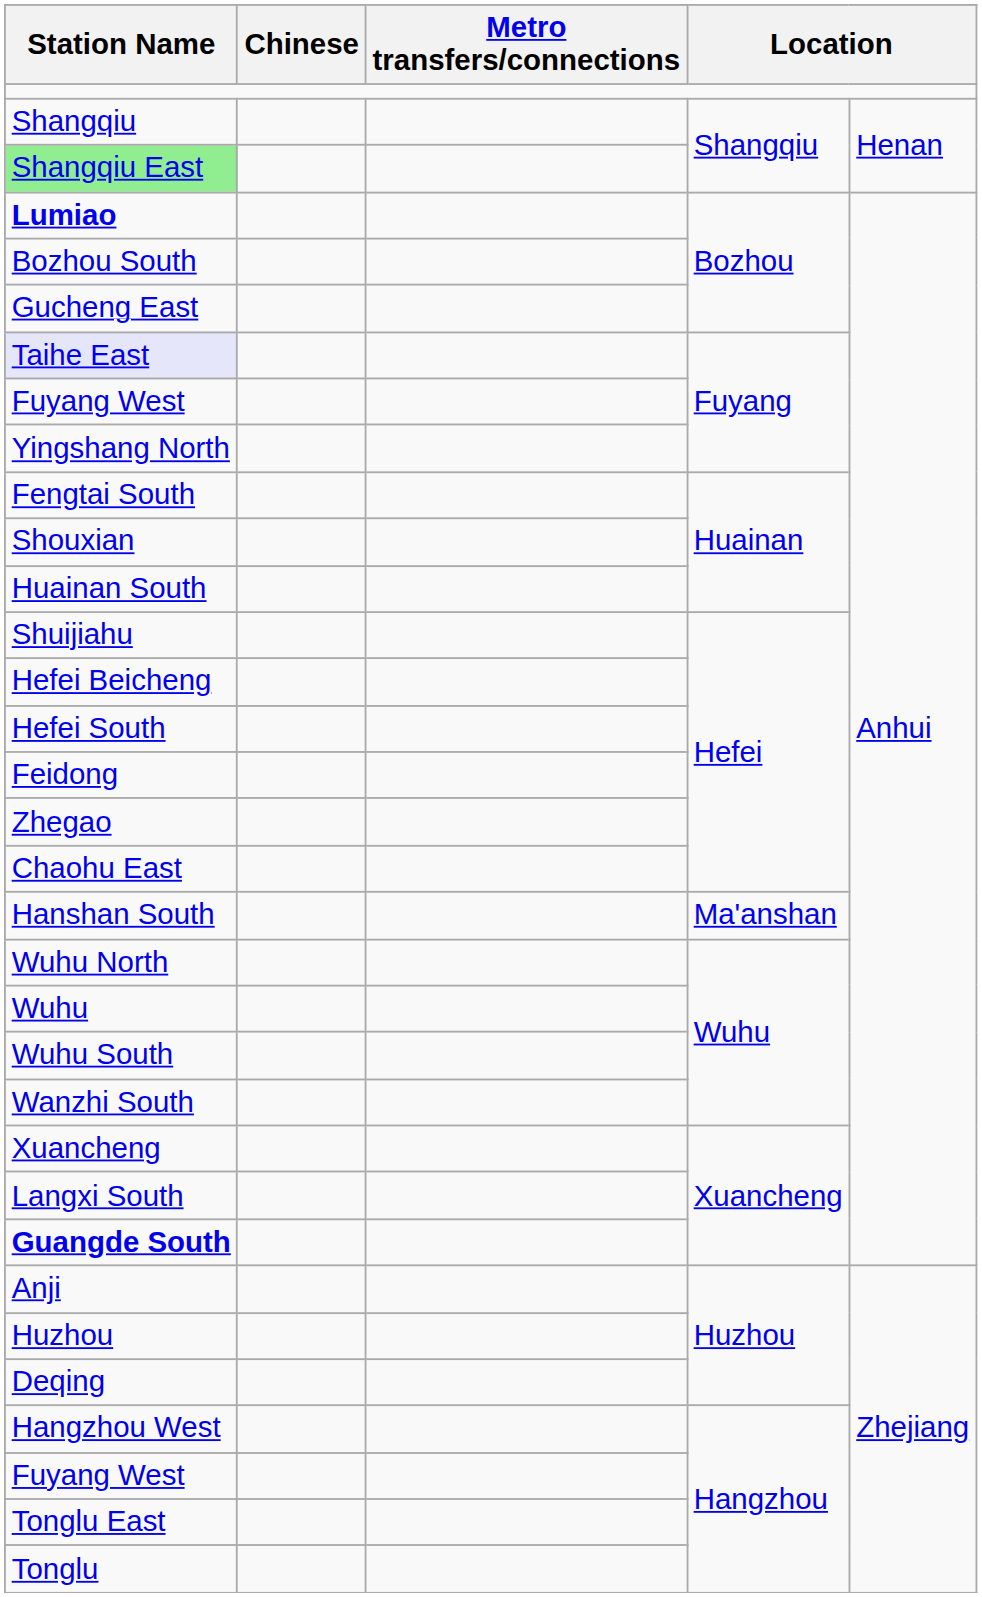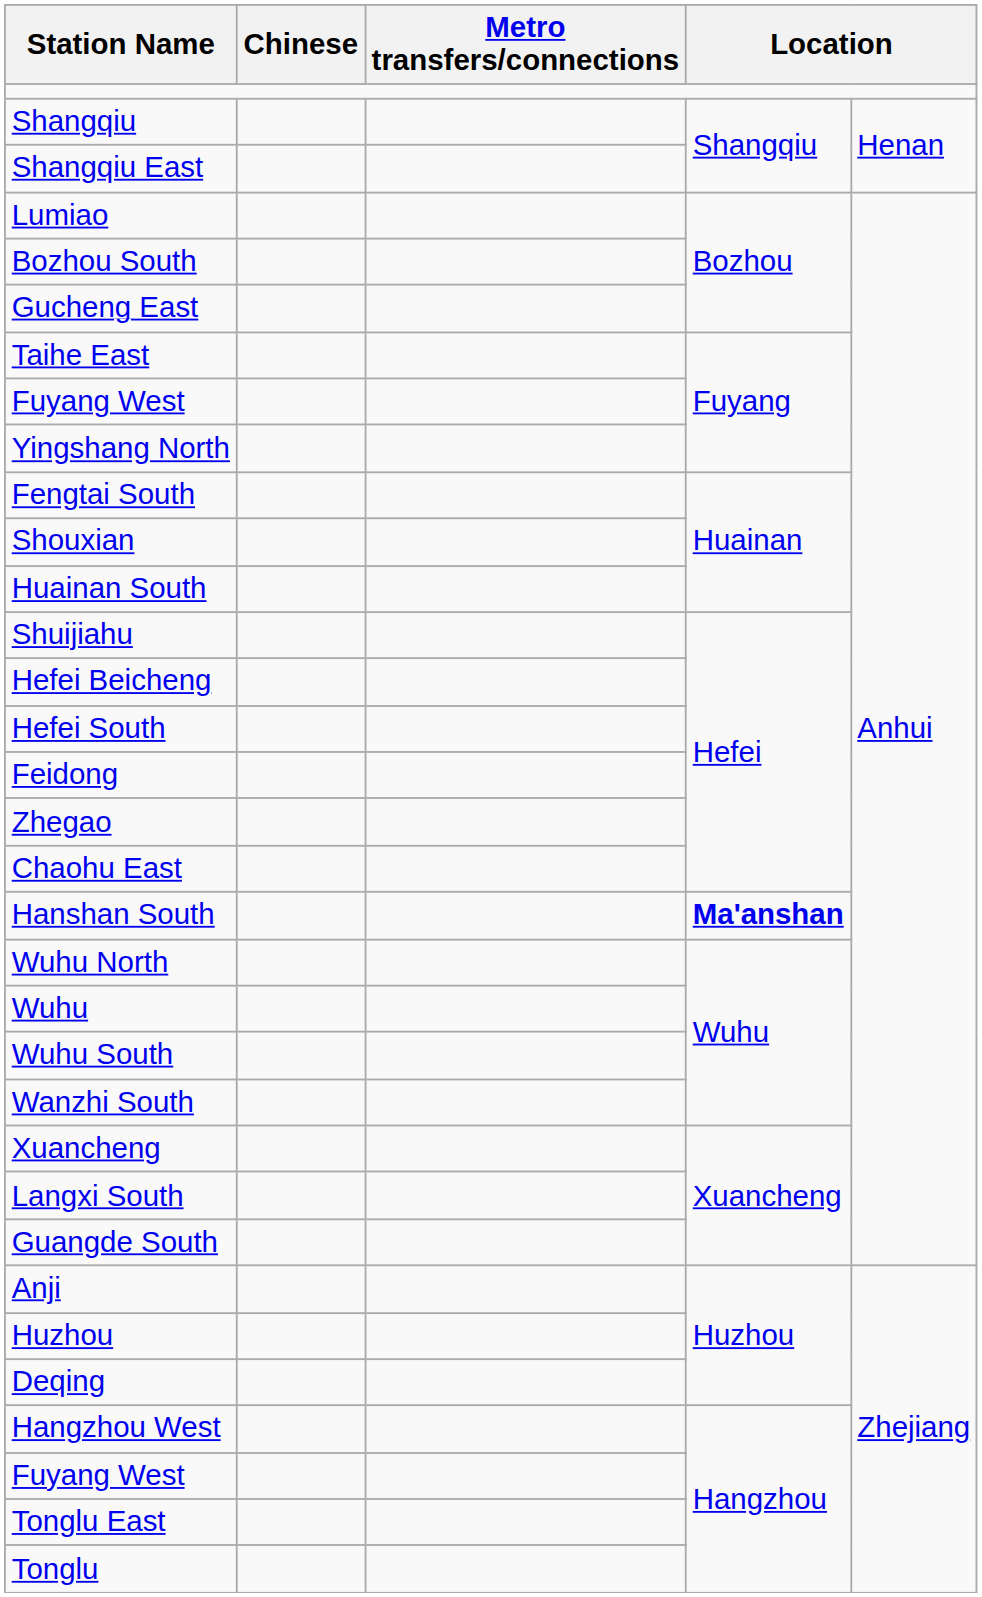(107, 167) lightgreen background -> (107, 167) no background
(64, 214) bold -> (60, 214) normal
(80, 354) lavender background -> (80, 354) no background
(765, 914) normal -> (768, 914) bold
(121, 1241) bold -> (115, 1241) normal
